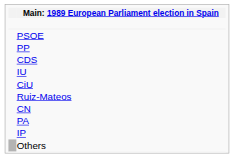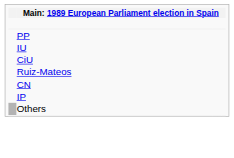- row: (12, 36)
- row: (12, 60)
- row: (12, 121)
